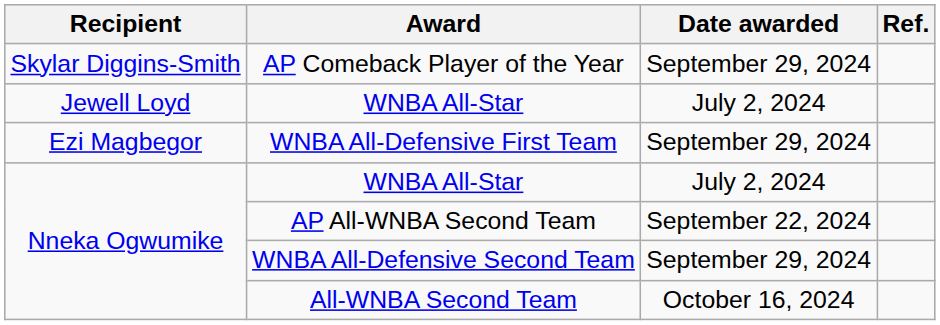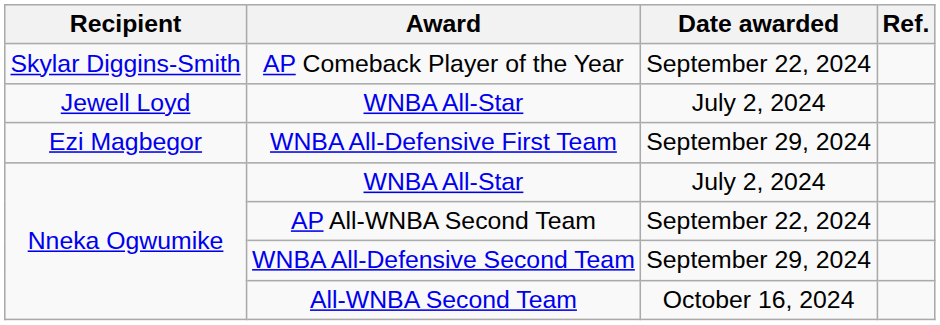(759, 63) September 29, 2024 -> (759, 63) September 22, 2024
